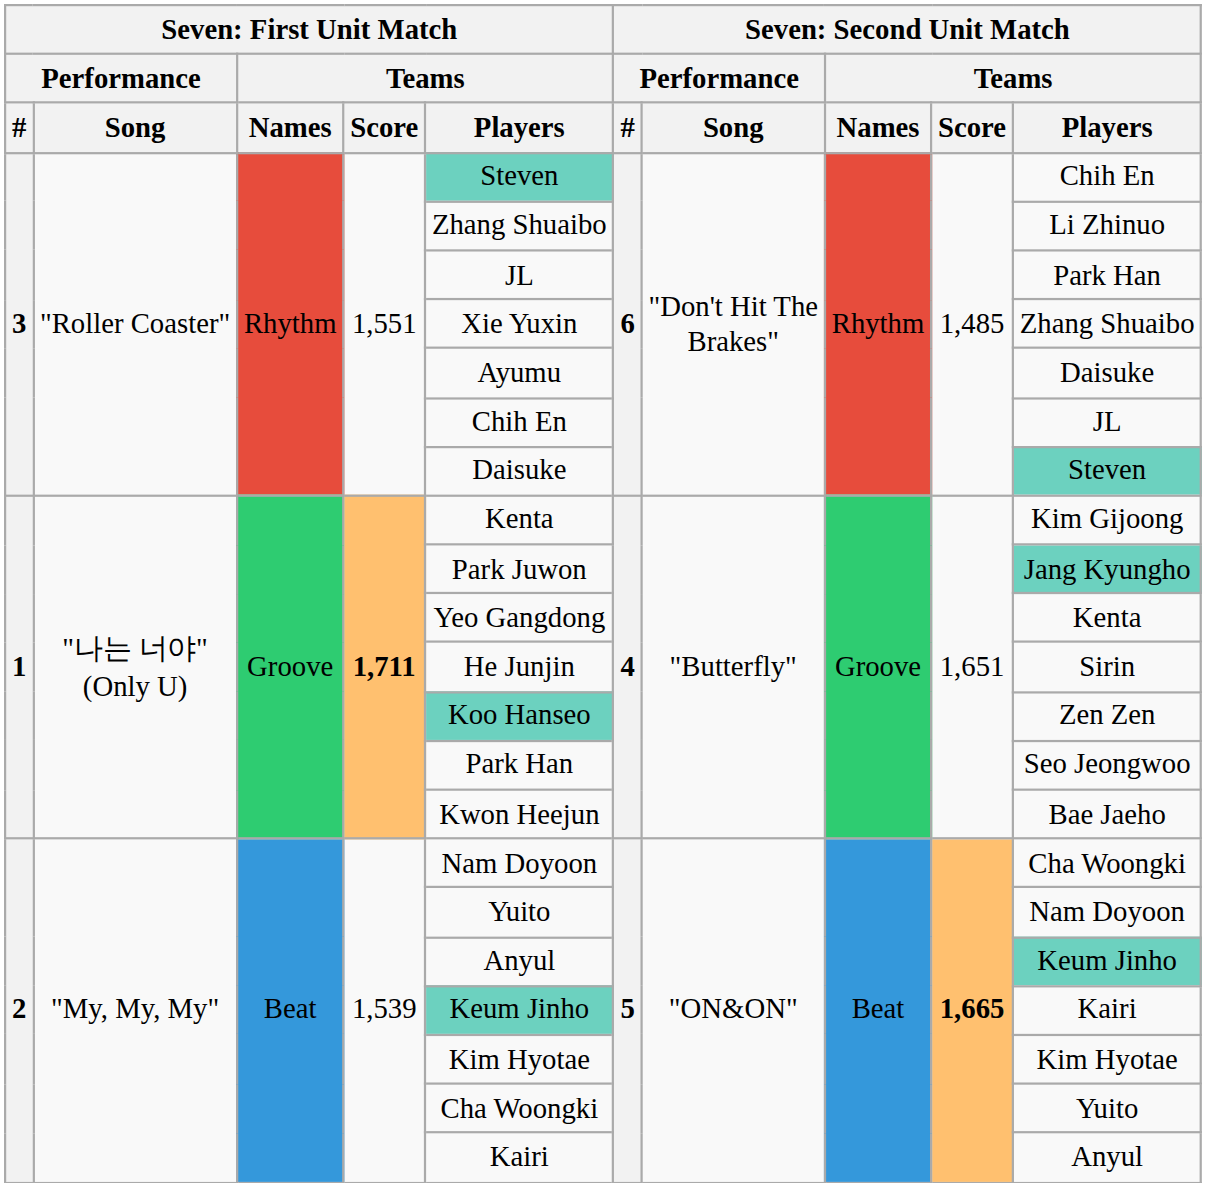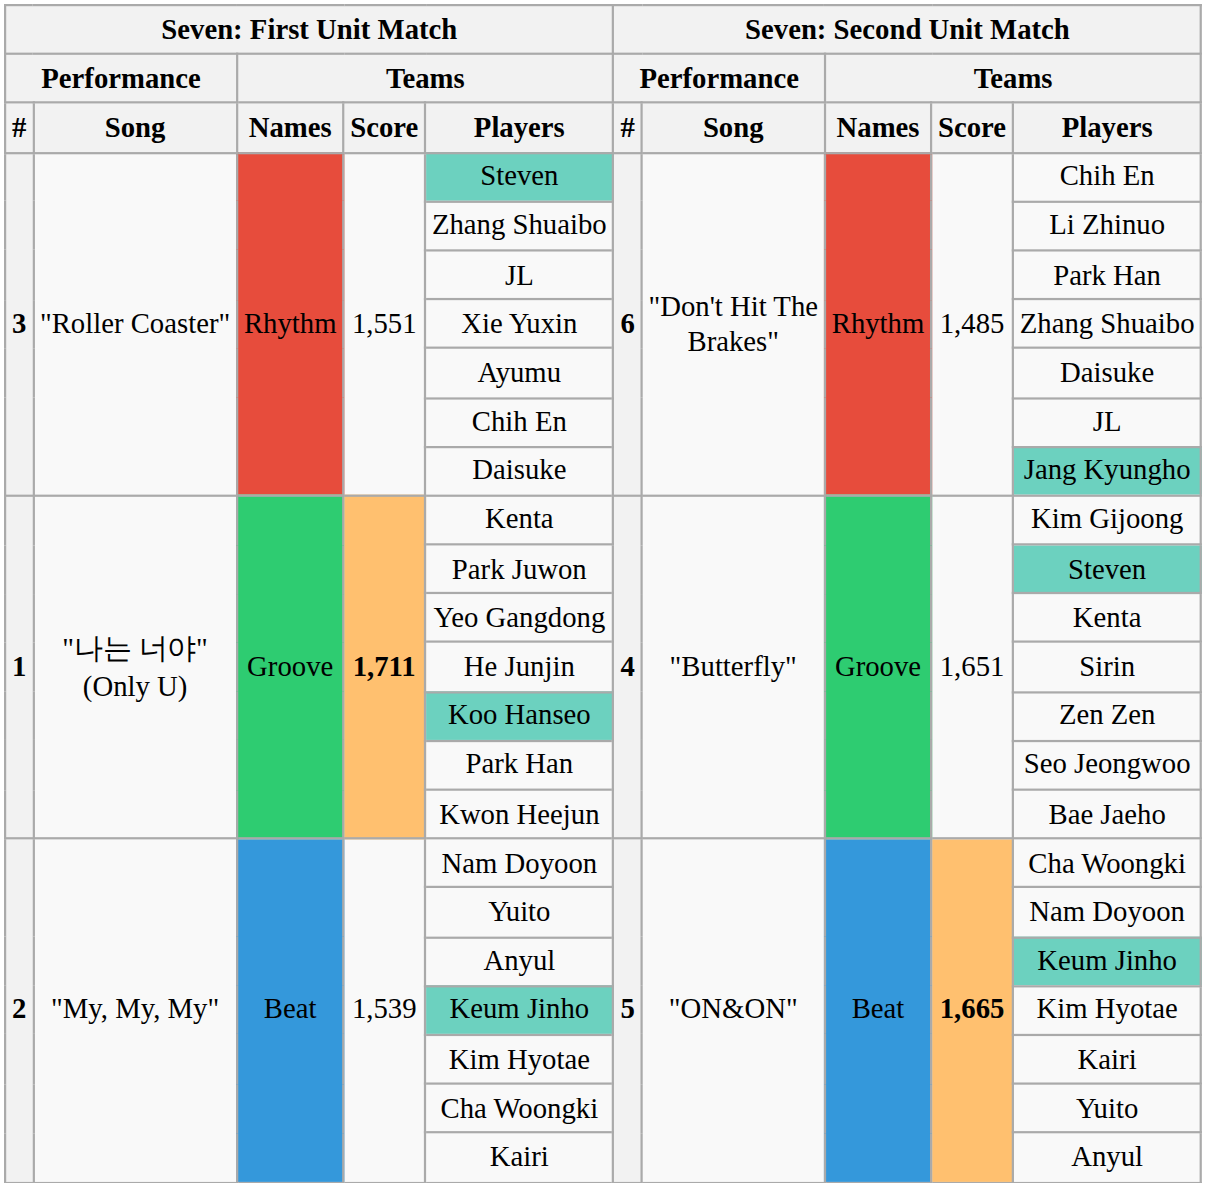(1107, 470) Steven -> (1107, 470) Jang Kyungho
(1107, 568) Jang Kyungho -> (1107, 568) Steven
(1107, 1009) Kairi -> (1107, 1009) Kim Hyotae
(1107, 1058) Kim Hyotae -> (1107, 1058) Kairi
